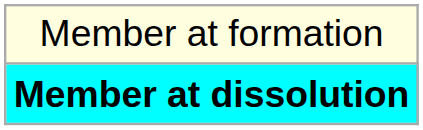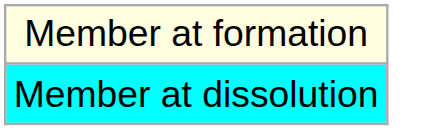(212, 93) bold -> (196, 93) normal
